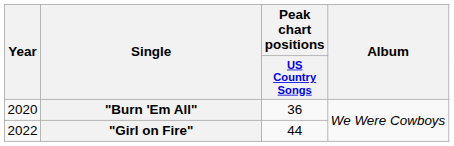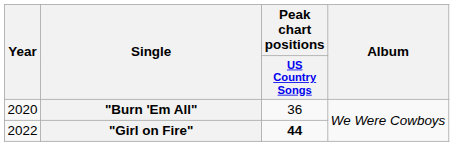(295, 131) normal -> (295, 131) bold
